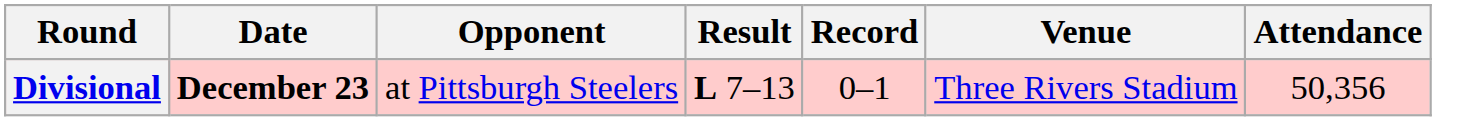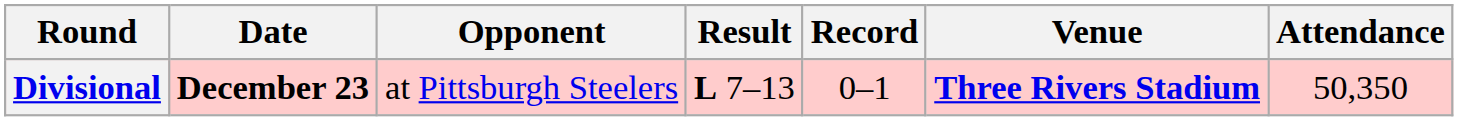(1086, 86) normal -> (1097, 86) bold
(1338, 86) 50,356 -> (1360, 86) 50,350
